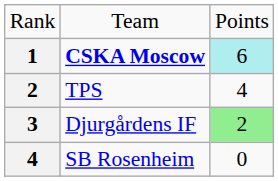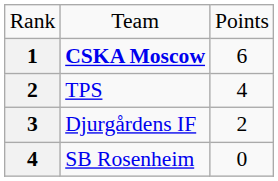(242, 55) paleturquoise background -> (242, 55) no background
(242, 124) lightgreen background -> (242, 124) no background
